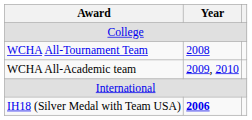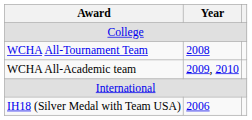(198, 106) bold -> (198, 106) normal
